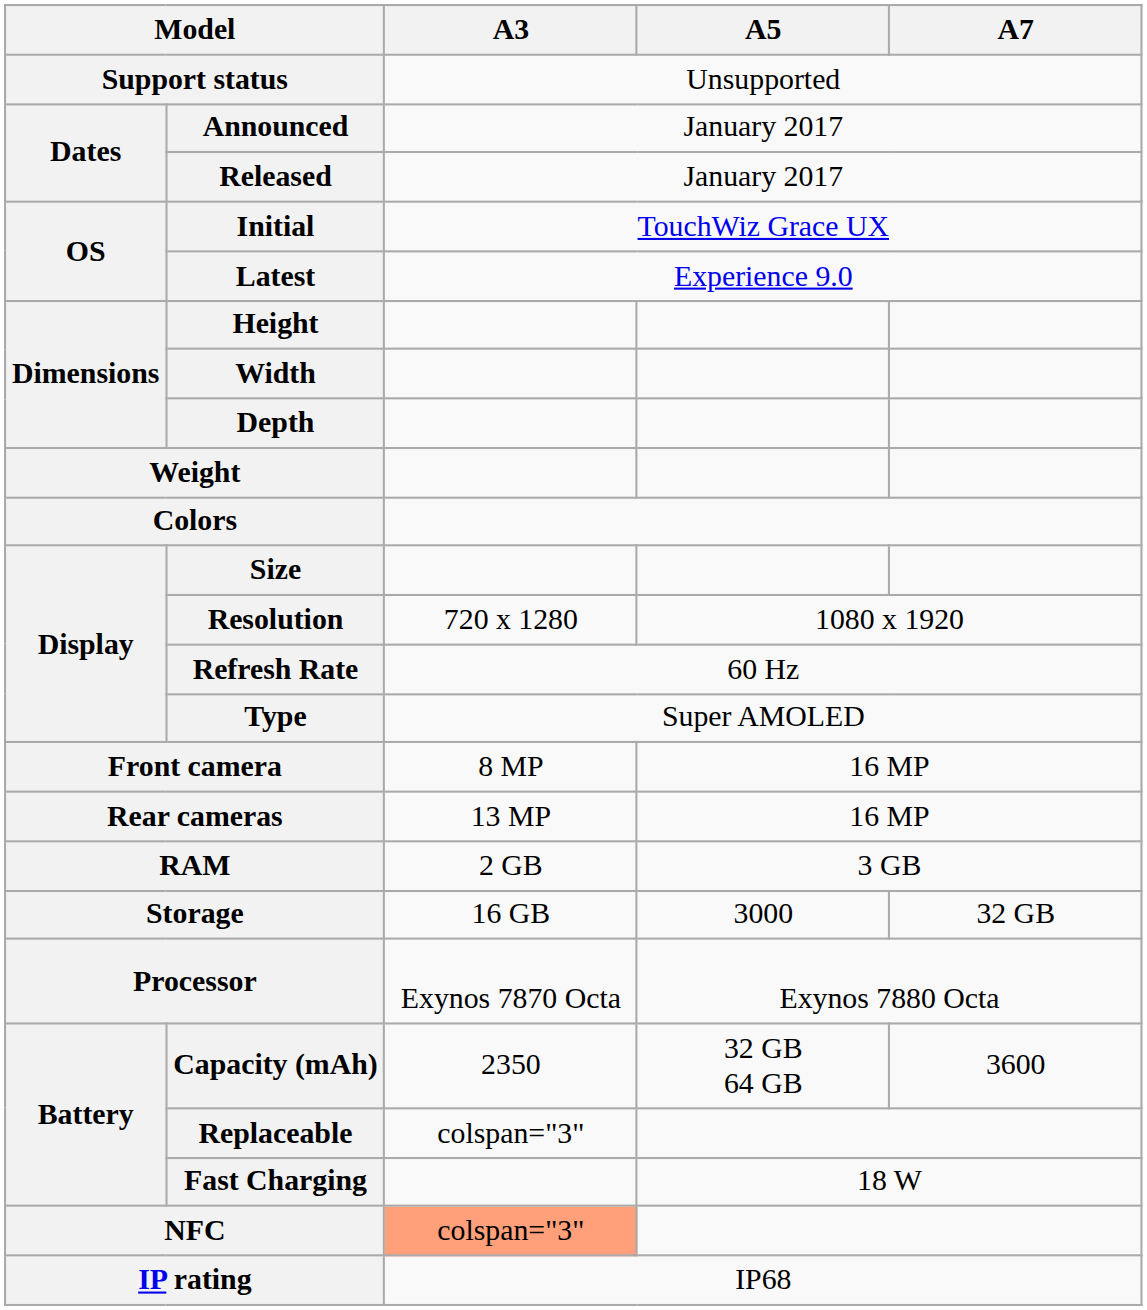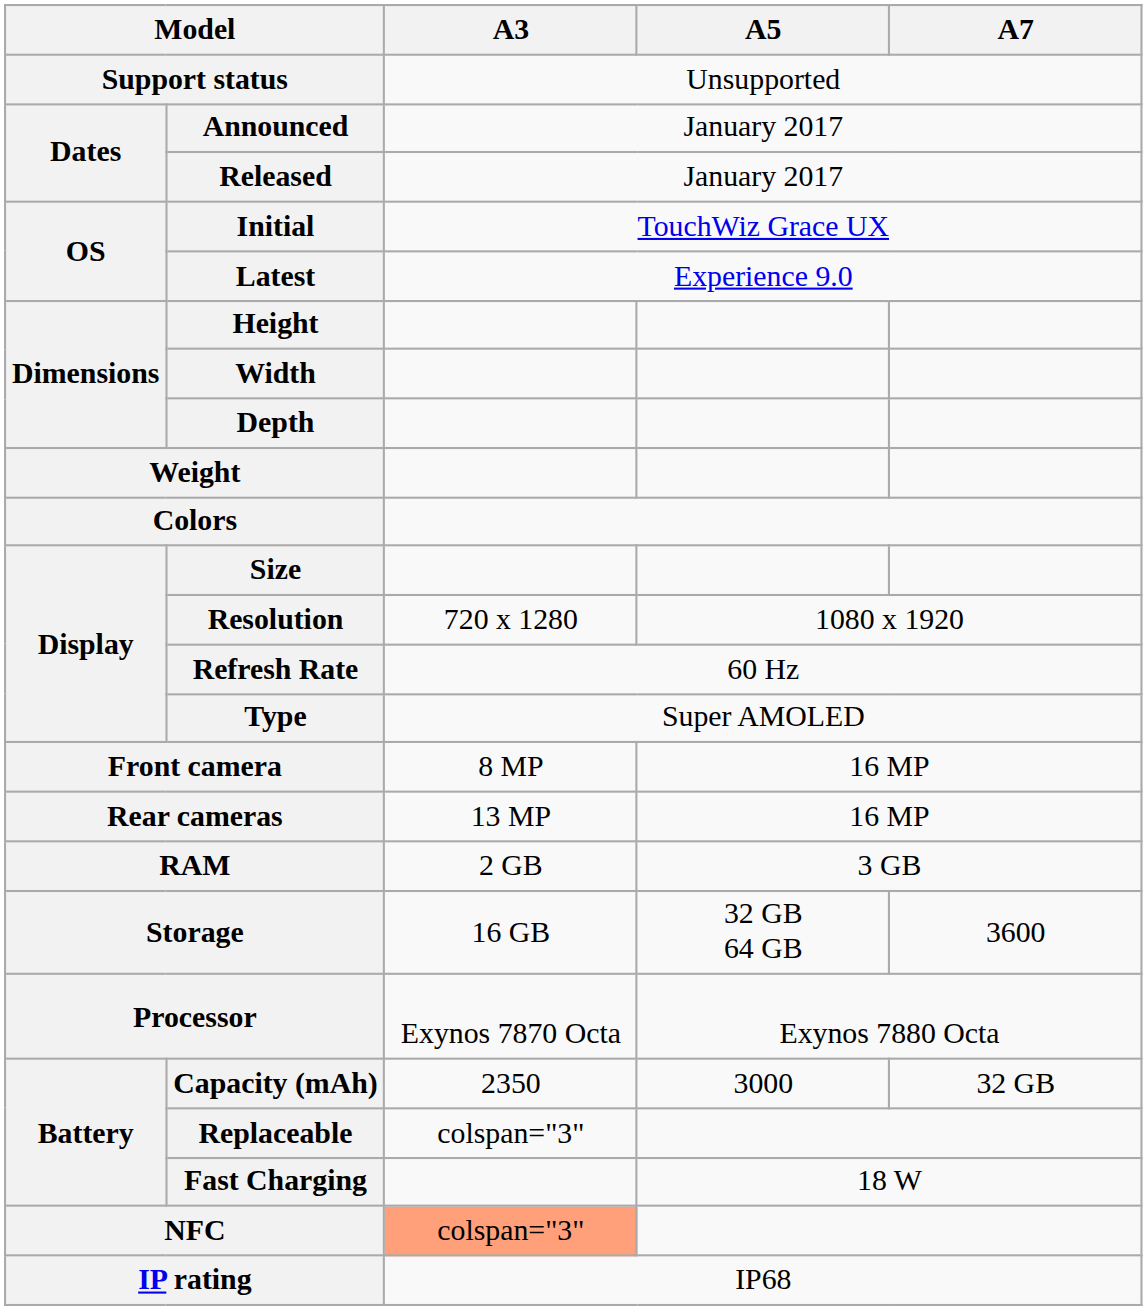(763, 914) 3000 -> (763, 931) 32 GB 64 GB
(1016, 914) 32 GB -> (1016, 931) 3600
(763, 1065) 32 GB 64 GB -> (763, 1083) 3000
(1016, 1065) 3600 -> (1016, 1083) 32 GB
